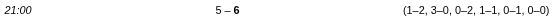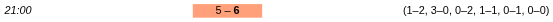(227, 11) no background -> (227, 11) lightsalmon background
